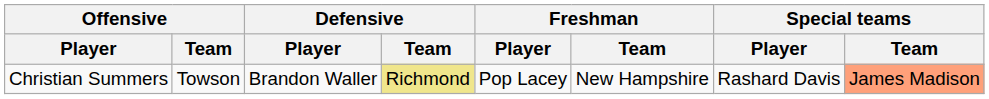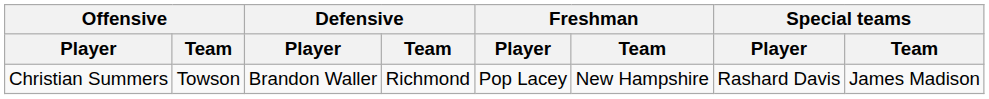(428, 78) khaki background -> (428, 78) no background
(914, 78) lightsalmon background -> (914, 78) no background
